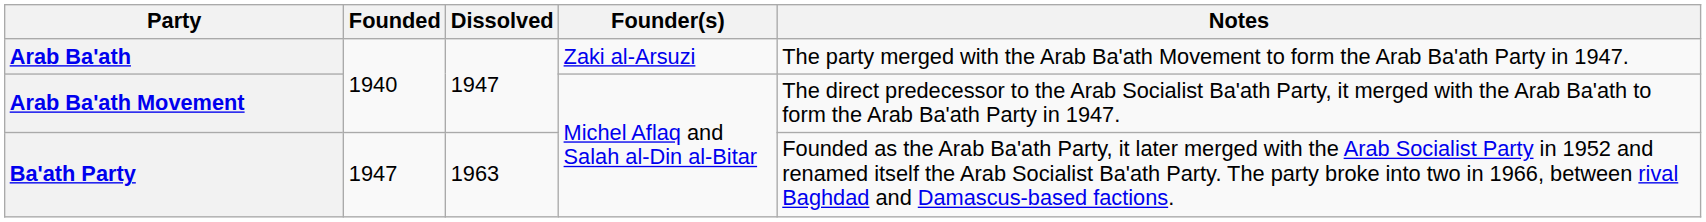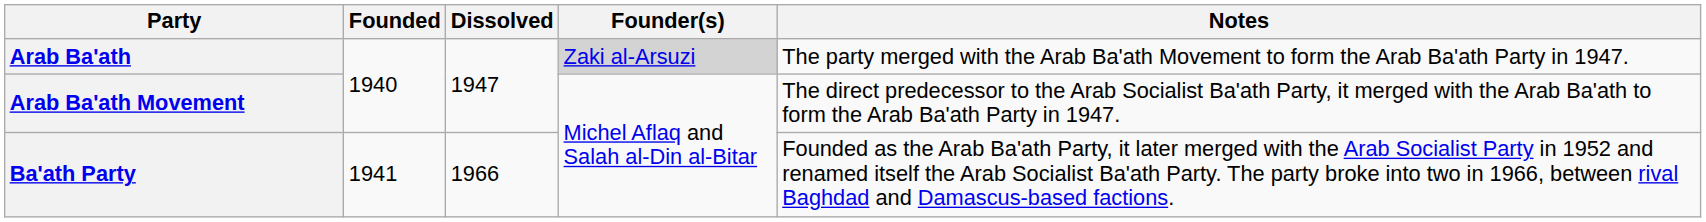(629, 56) no background -> (629, 56) lightgrey background
(373, 174) 1947 -> (373, 174) 1941
(475, 174) 1963 -> (475, 174) 1966
